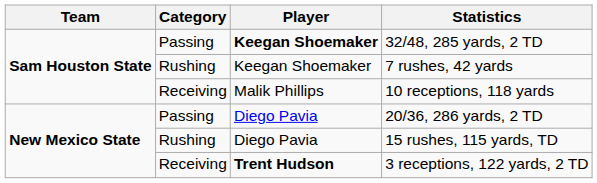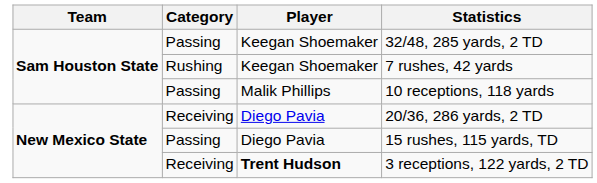(306, 41) bold -> (309, 41) normal
(193, 91) Receiving -> (193, 91) Passing
(186, 115) Passing -> (200, 115) Receiving
(187, 140) Rushing -> (193, 140) Passing
